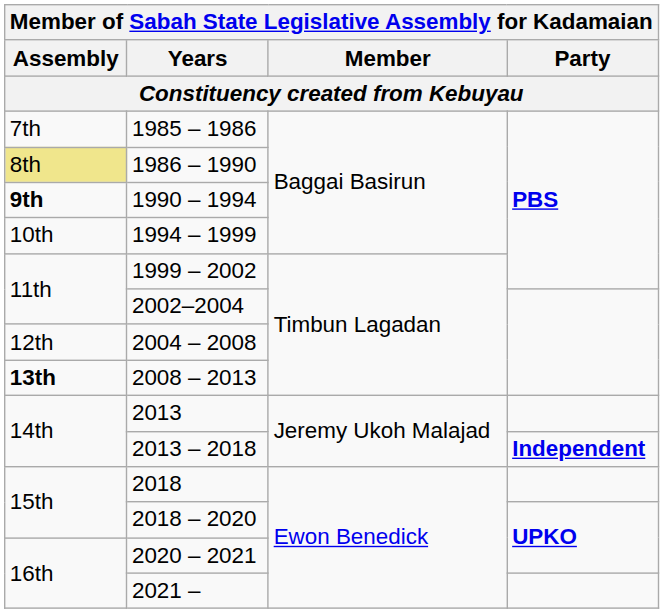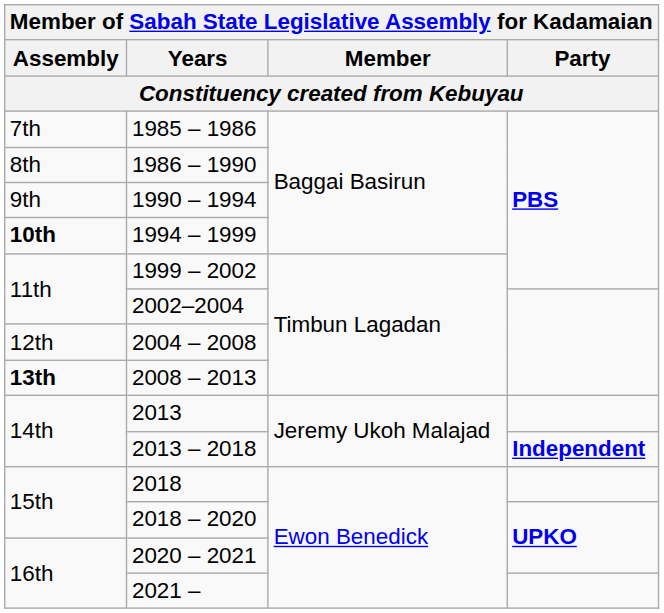(25, 164) khaki background -> (25, 164) no background
(27, 199) bold -> (25, 199) normal
(32, 235) normal -> (33, 235) bold
